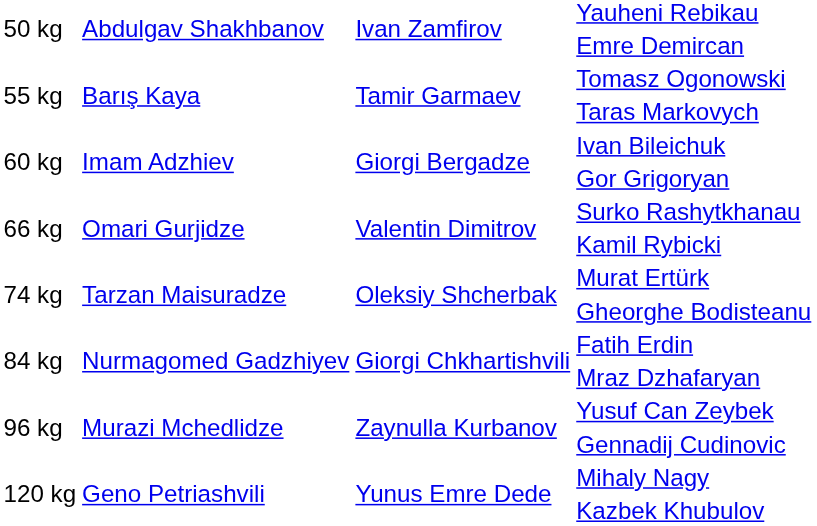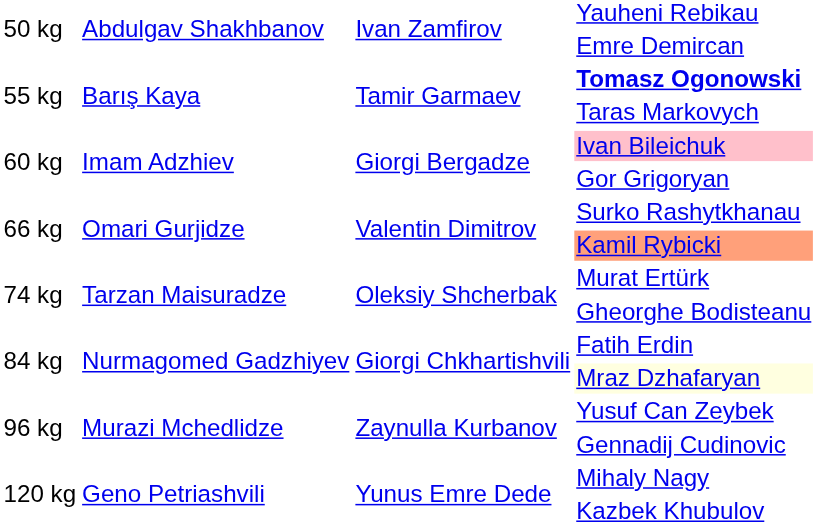(681, 79) normal -> (689, 79) bold
(651, 145) no background -> (651, 145) pink background
(649, 245) no background -> (649, 245) lightsalmon background
(668, 378) no background -> (668, 378) lightyellow background
